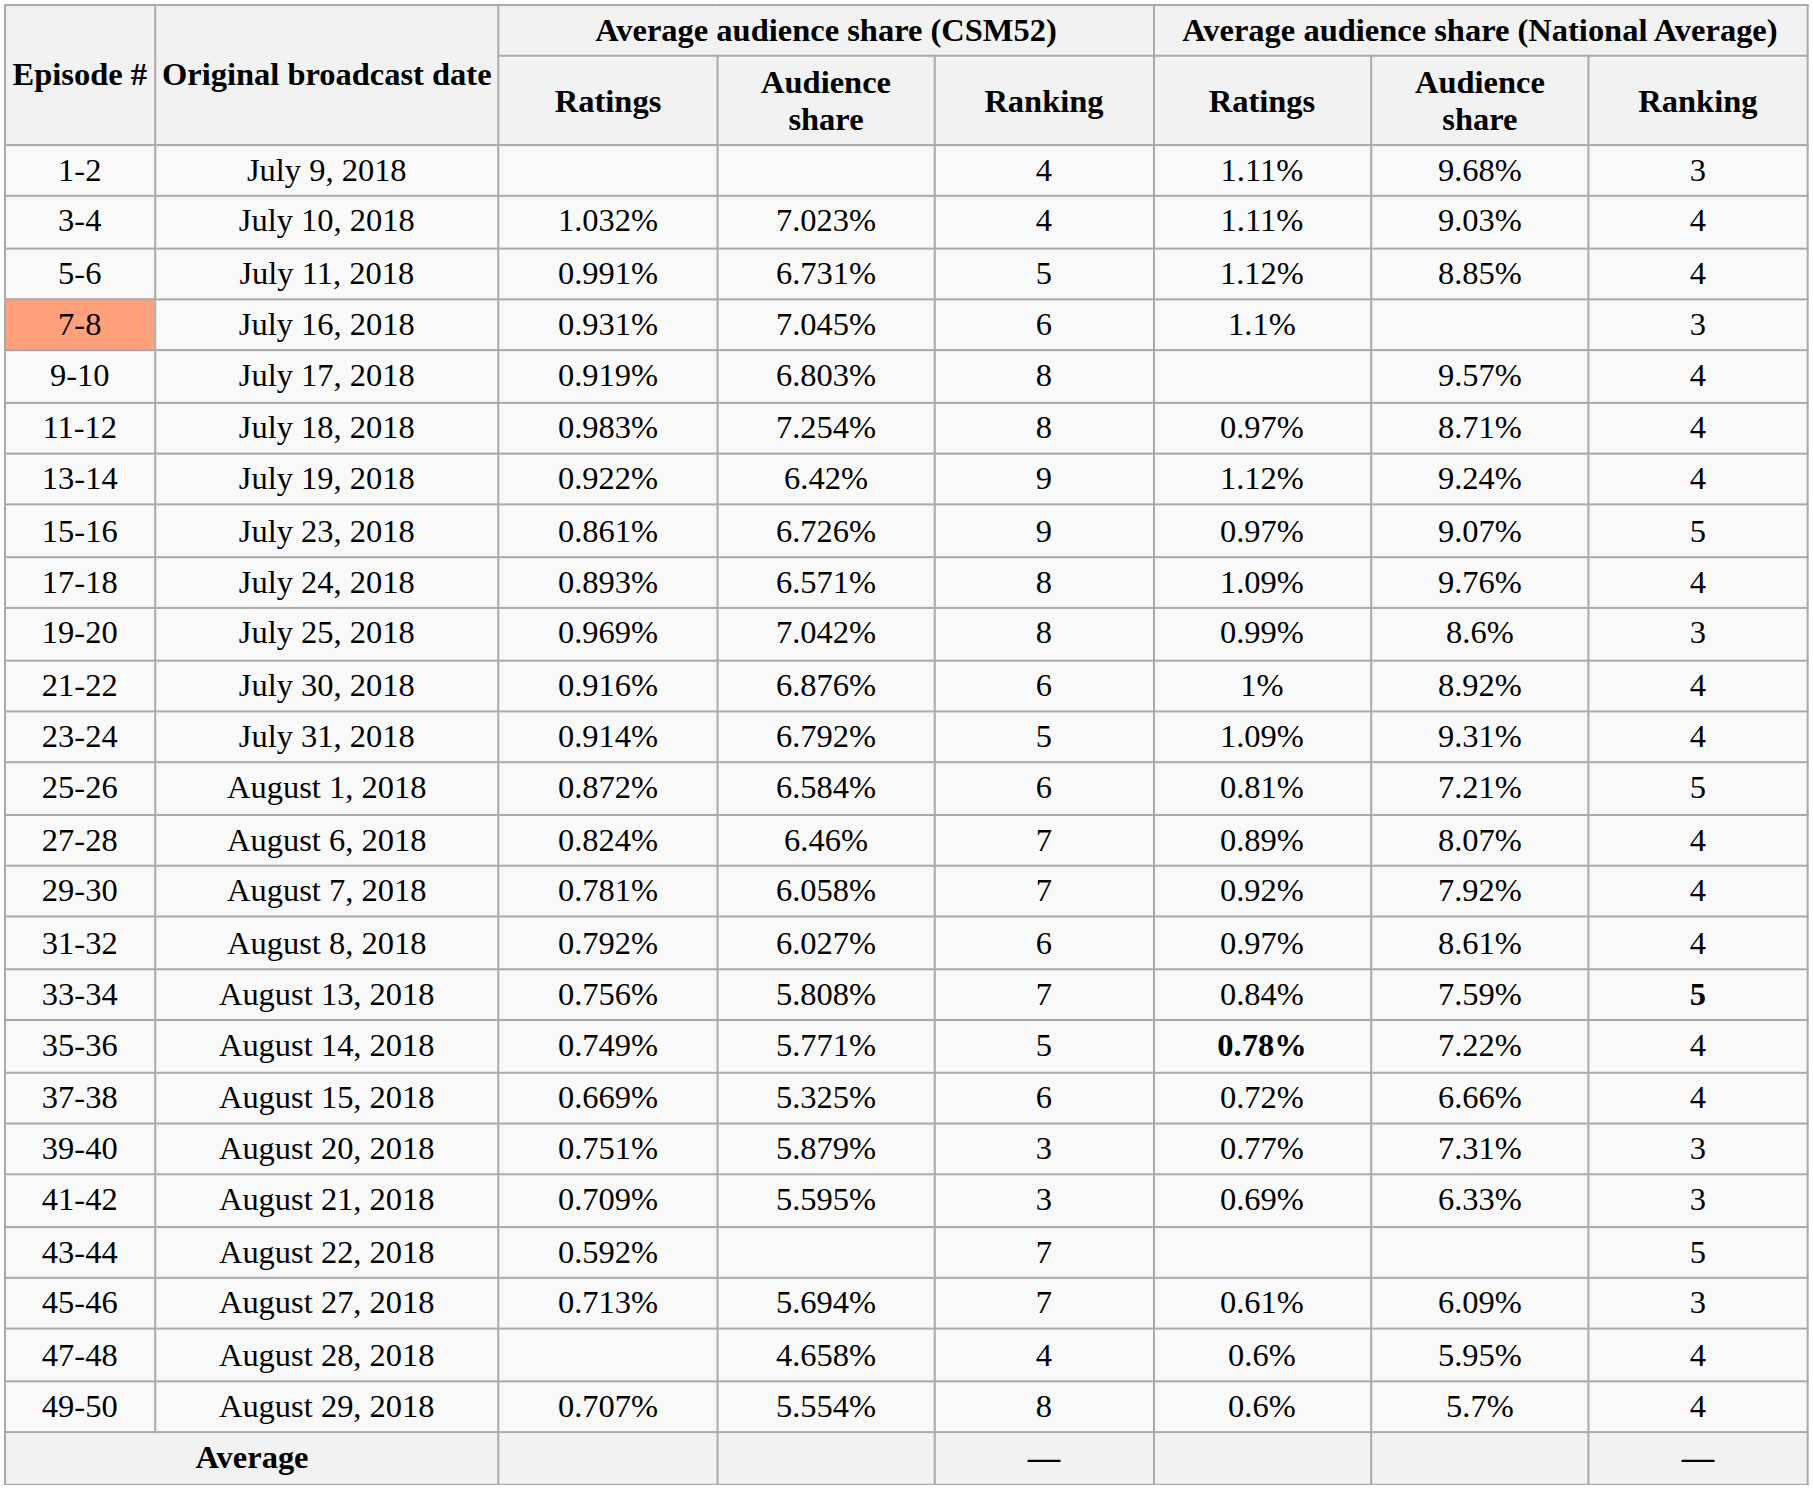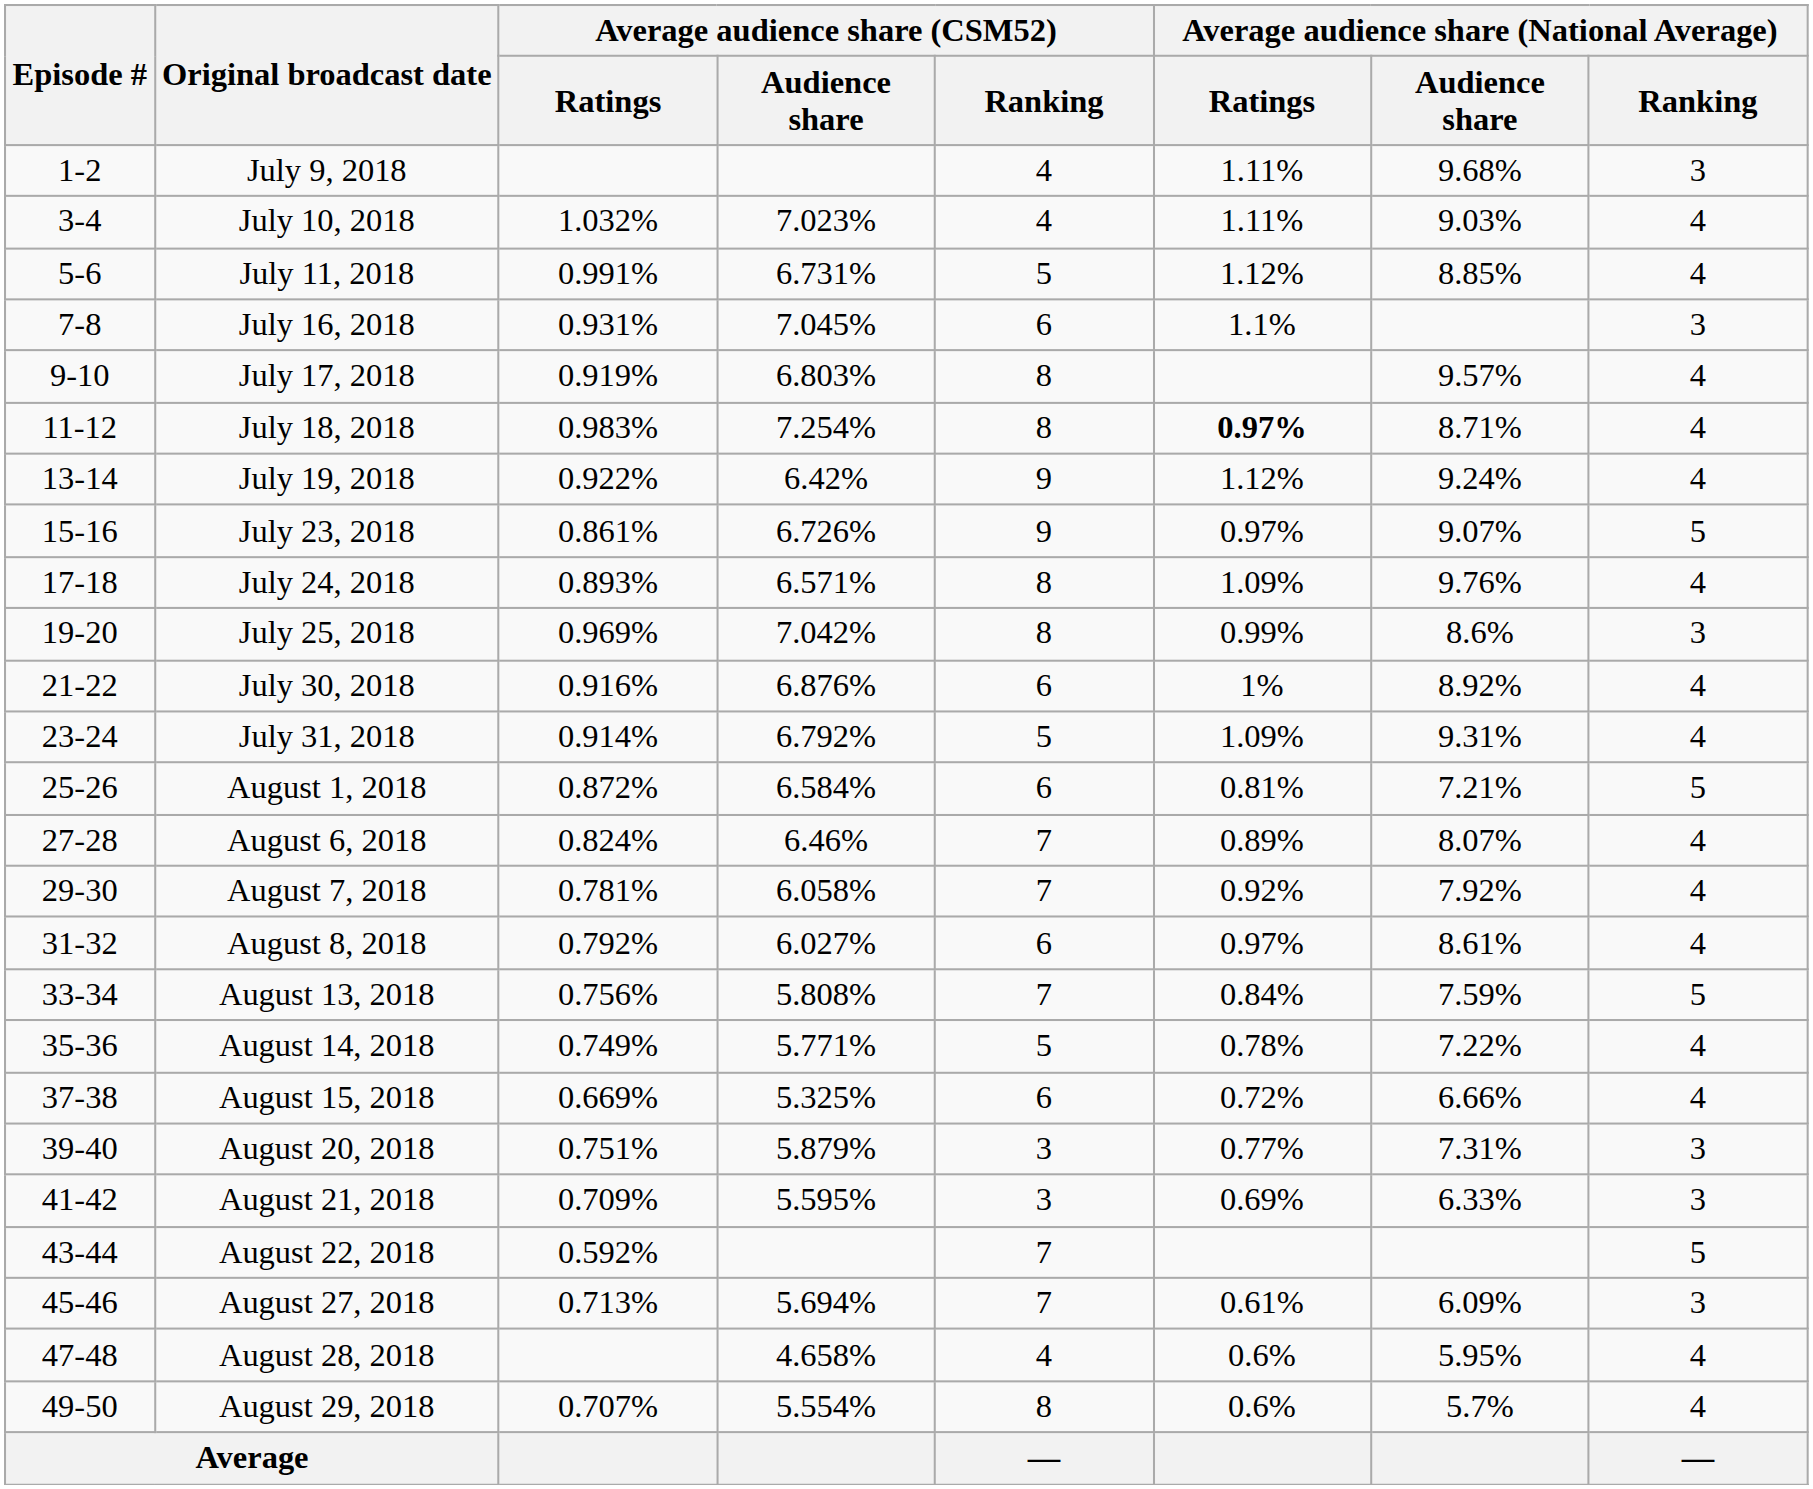(80, 324) lightsalmon background -> (80, 324) no background
(1262, 427) normal -> (1262, 427) bold
(1698, 993) bold -> (1698, 993) normal
(1262, 1045) bold -> (1262, 1045) normal
